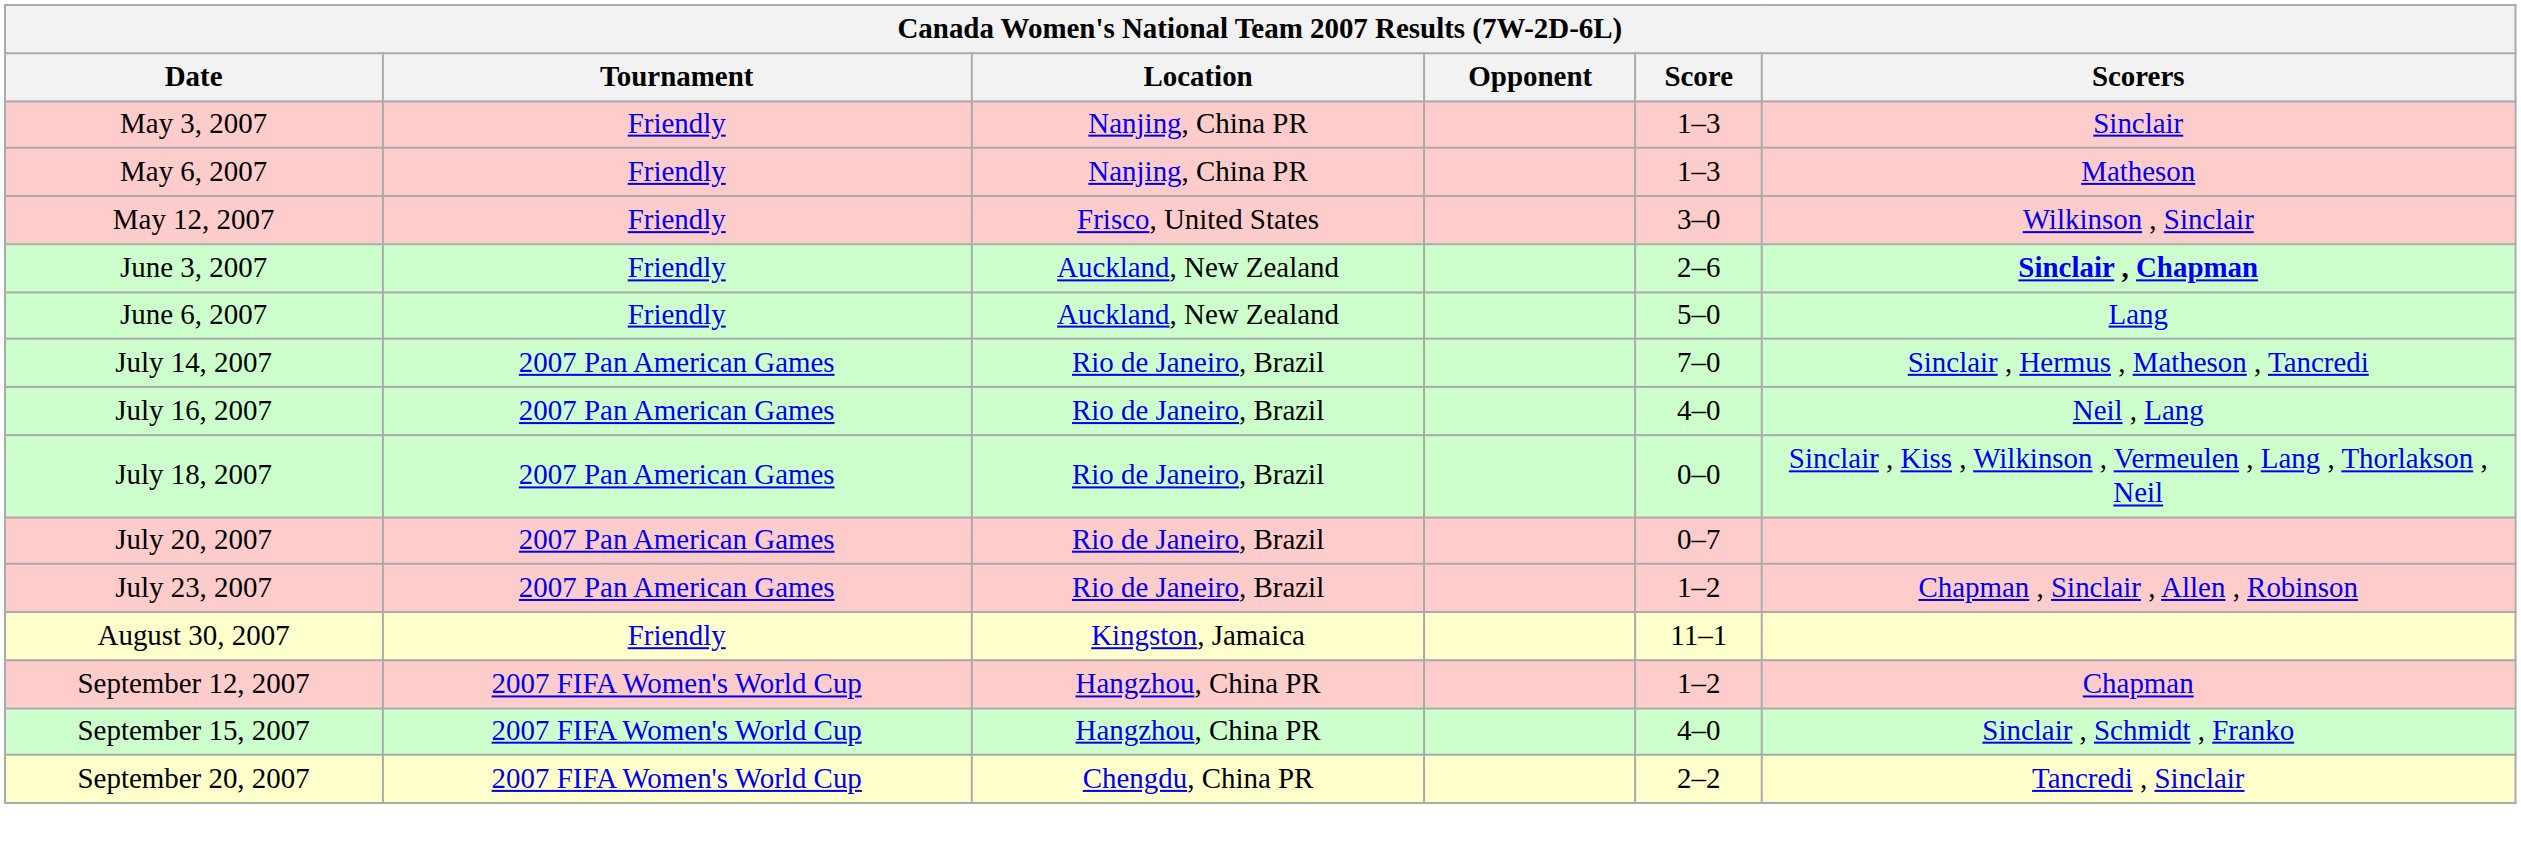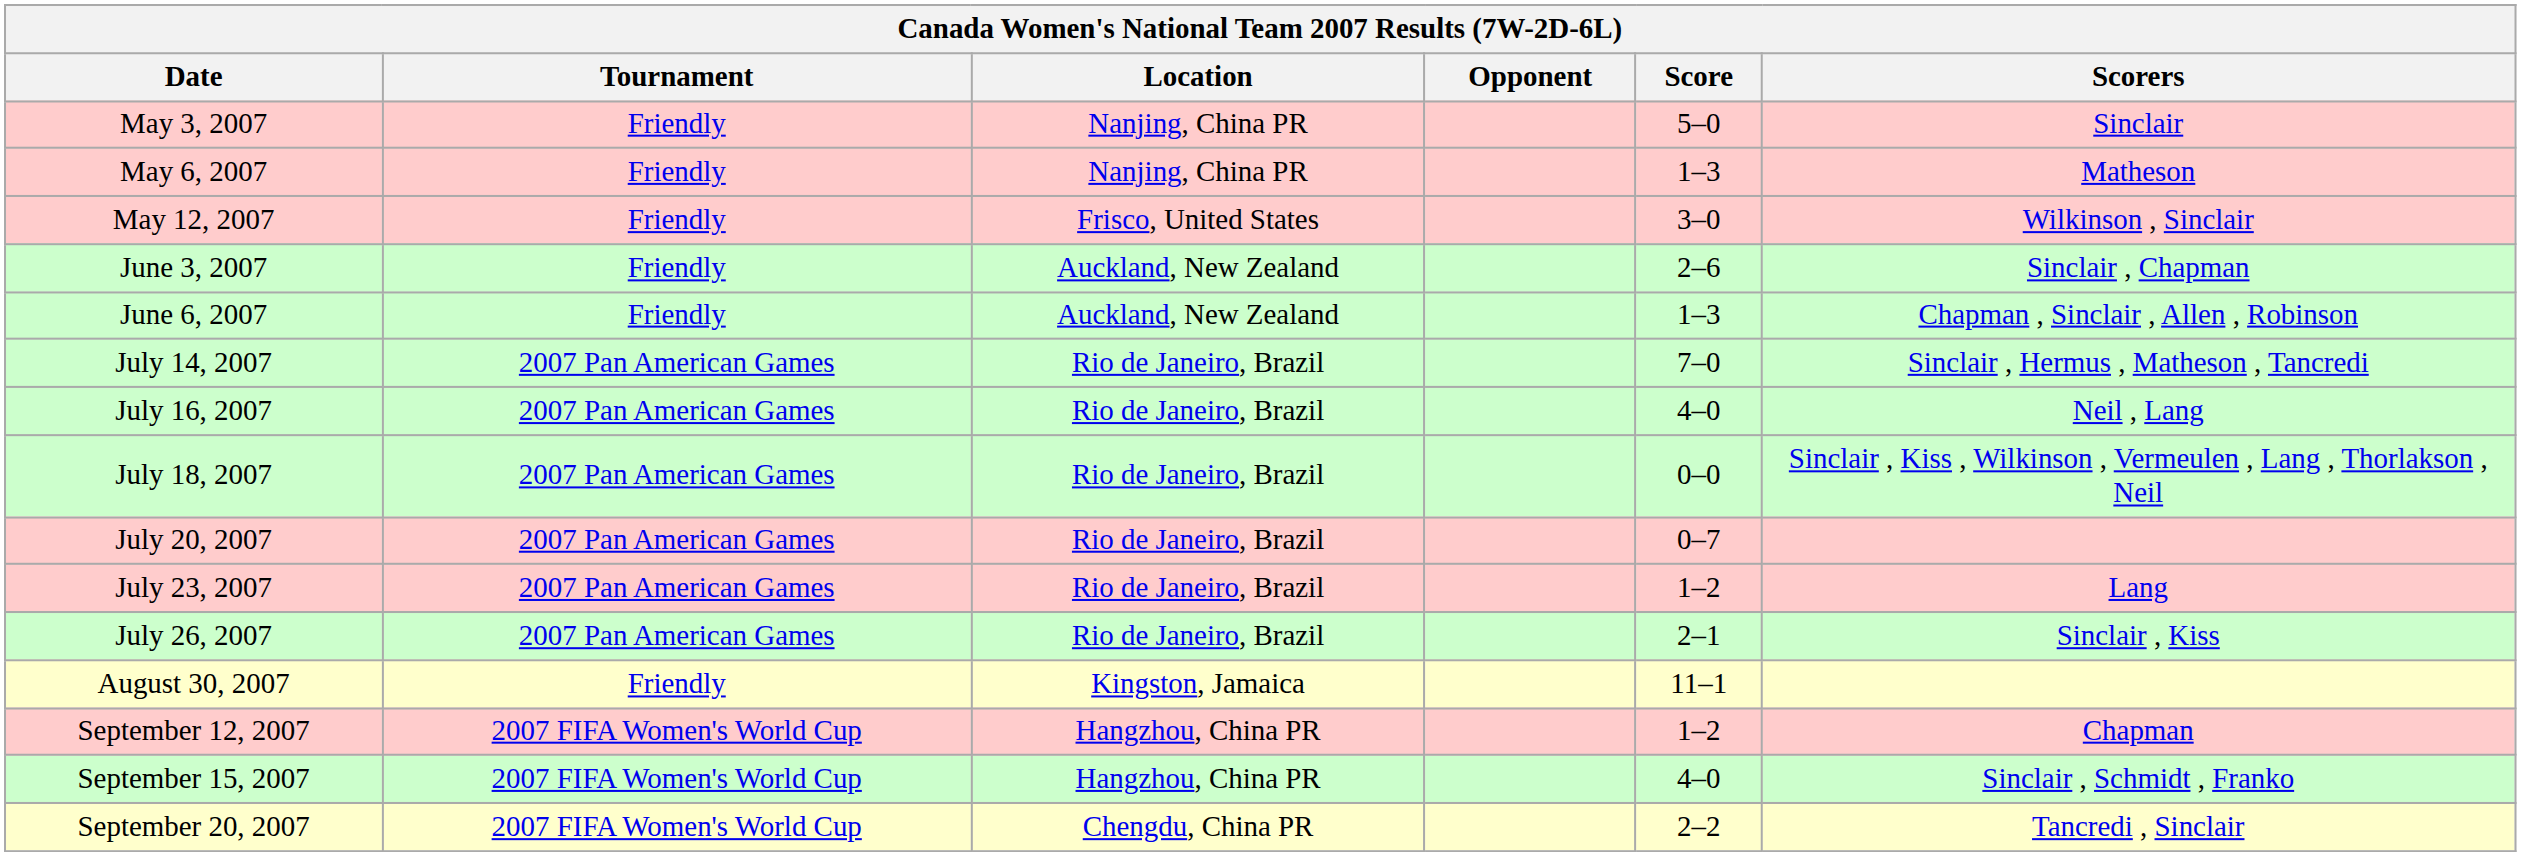(1699, 124) 1–3 -> (1699, 124) 5–0
(2138, 267) bold -> (2138, 267) normal
(1699, 315) 5–0 -> (1699, 315) 1–3
(2138, 315) Lang -> (2138, 315) Chapman , Sinclair , Allen , Robinson
(2138, 588) Chapman , Sinclair , Allen , Robinson -> (2138, 588) Lang
+ row: (194, 635)
